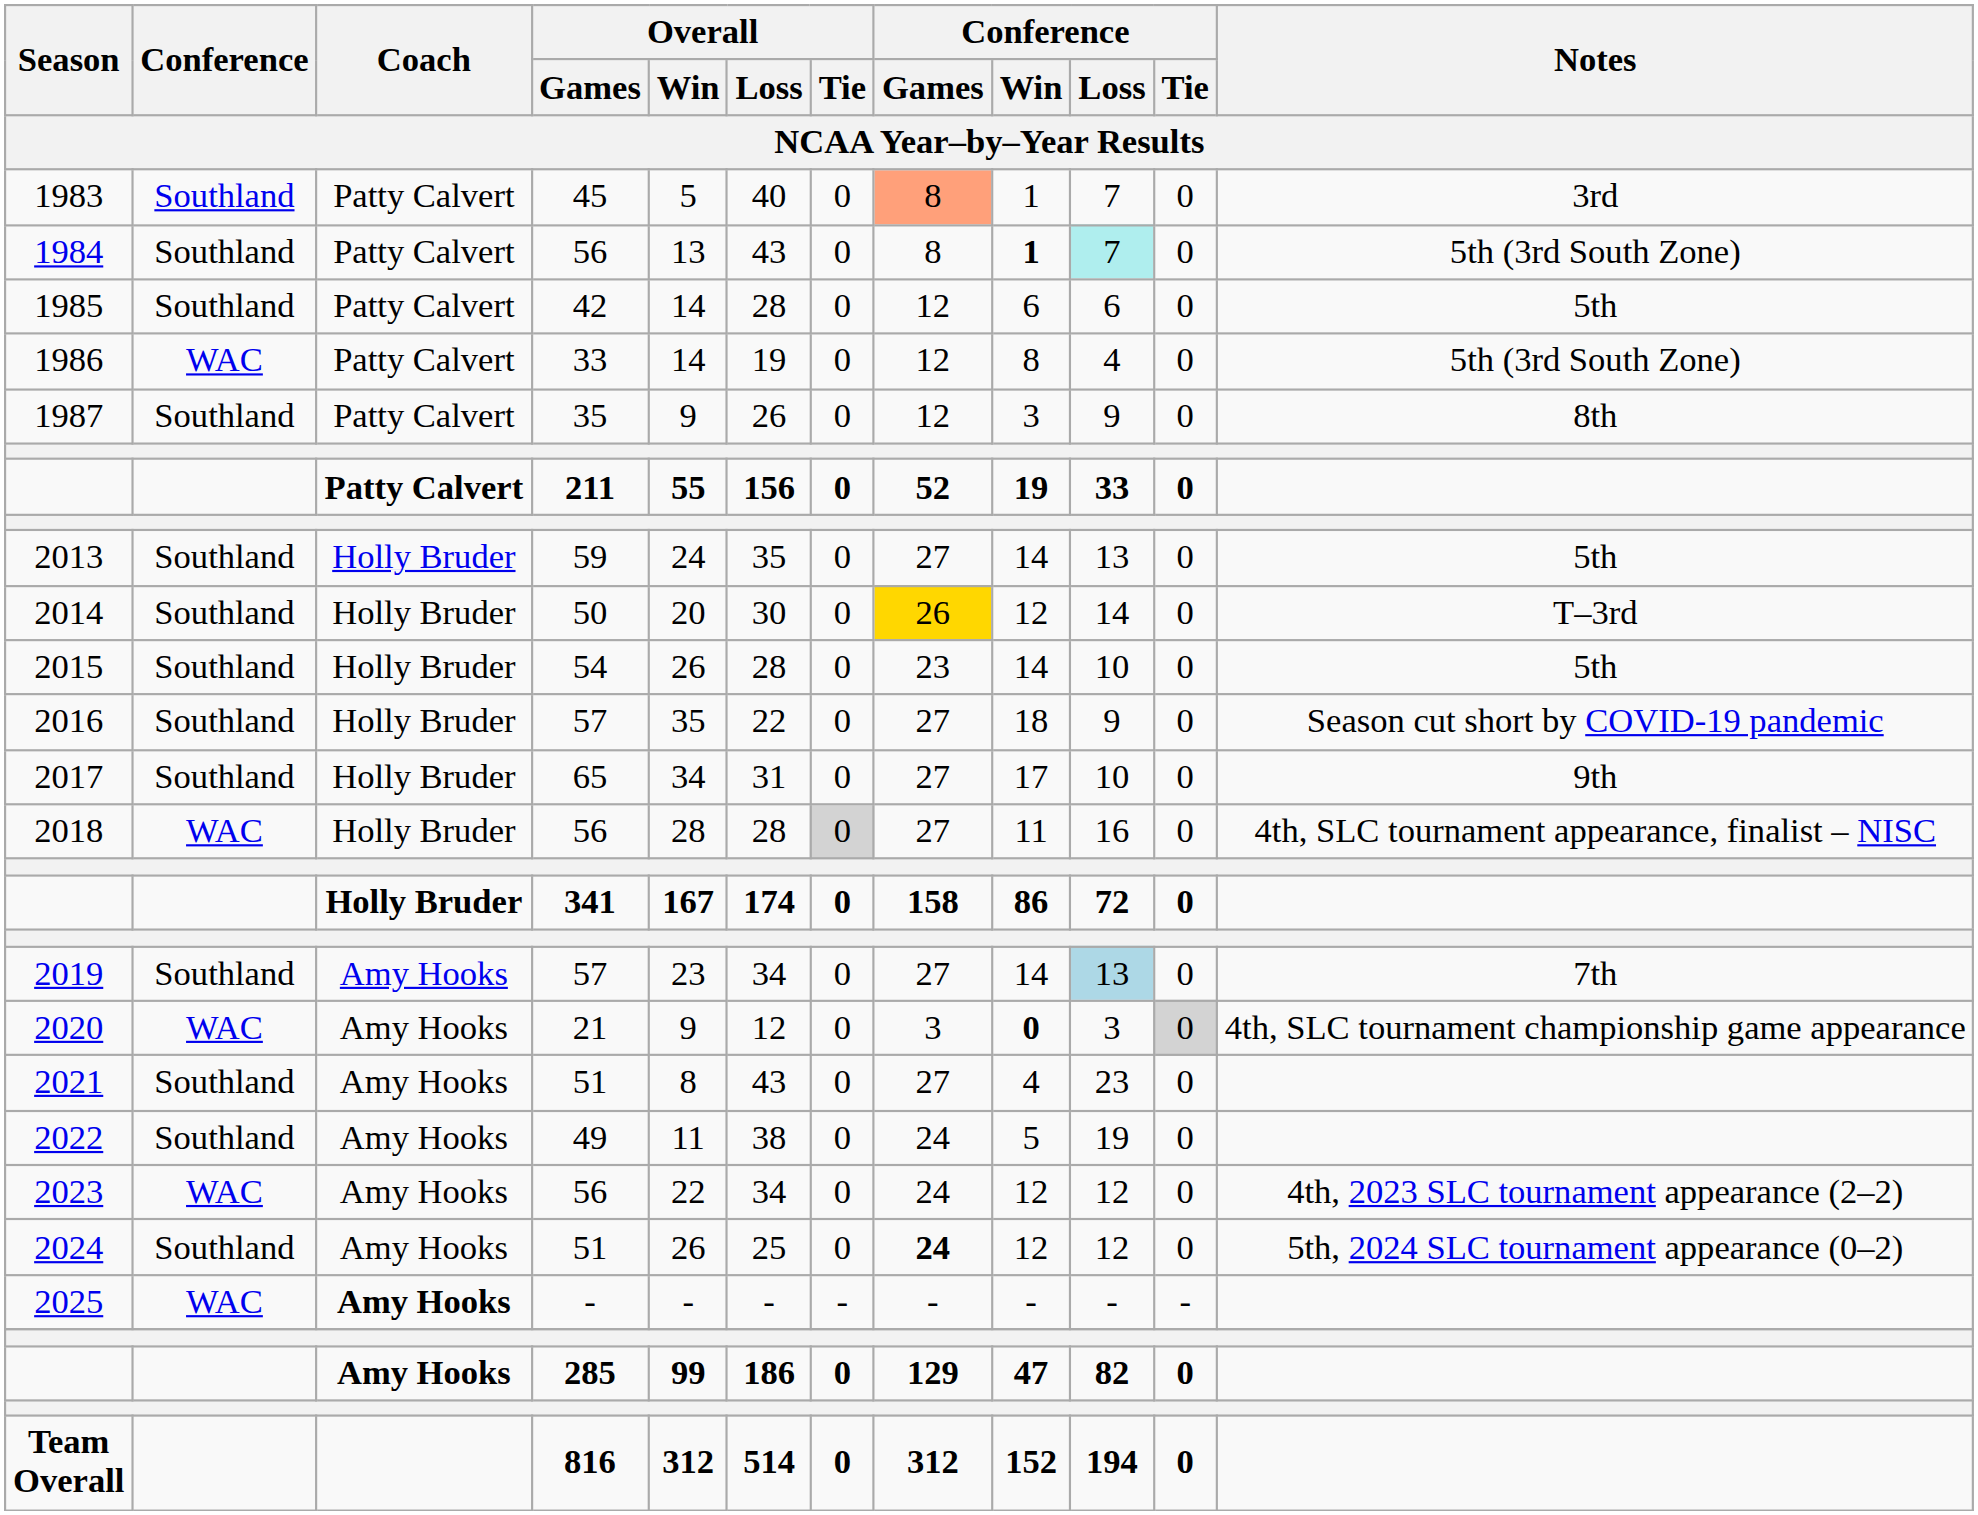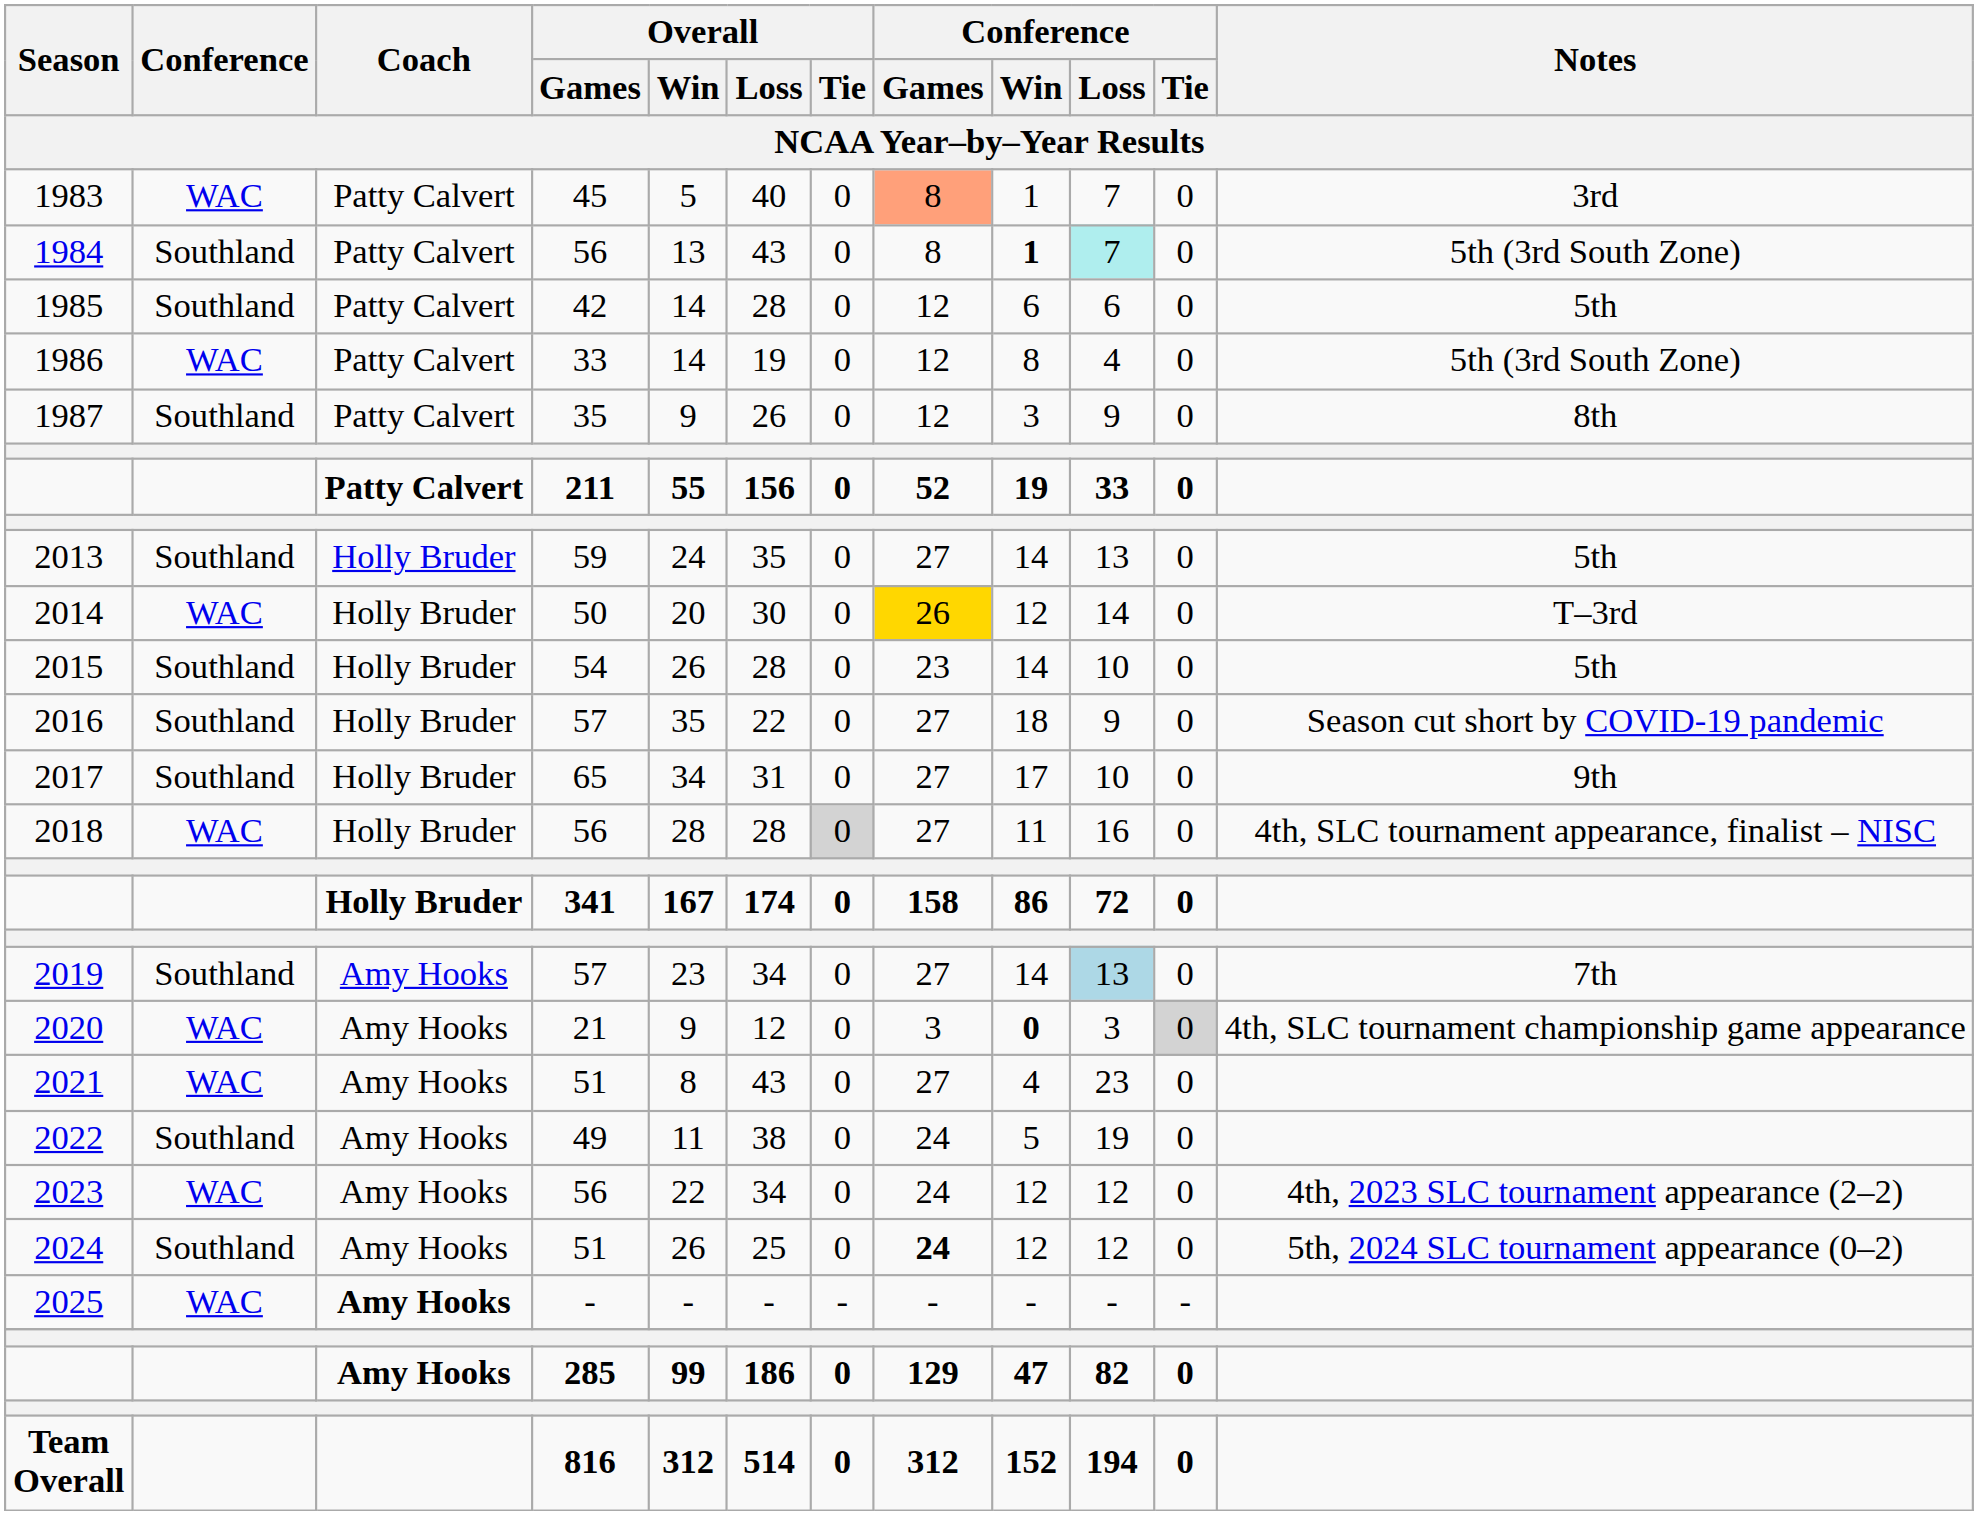(224, 196) Southland -> (224, 196) WAC
(224, 611) Southland -> (224, 611) WAC
(224, 1082) Southland -> (224, 1082) WAC
